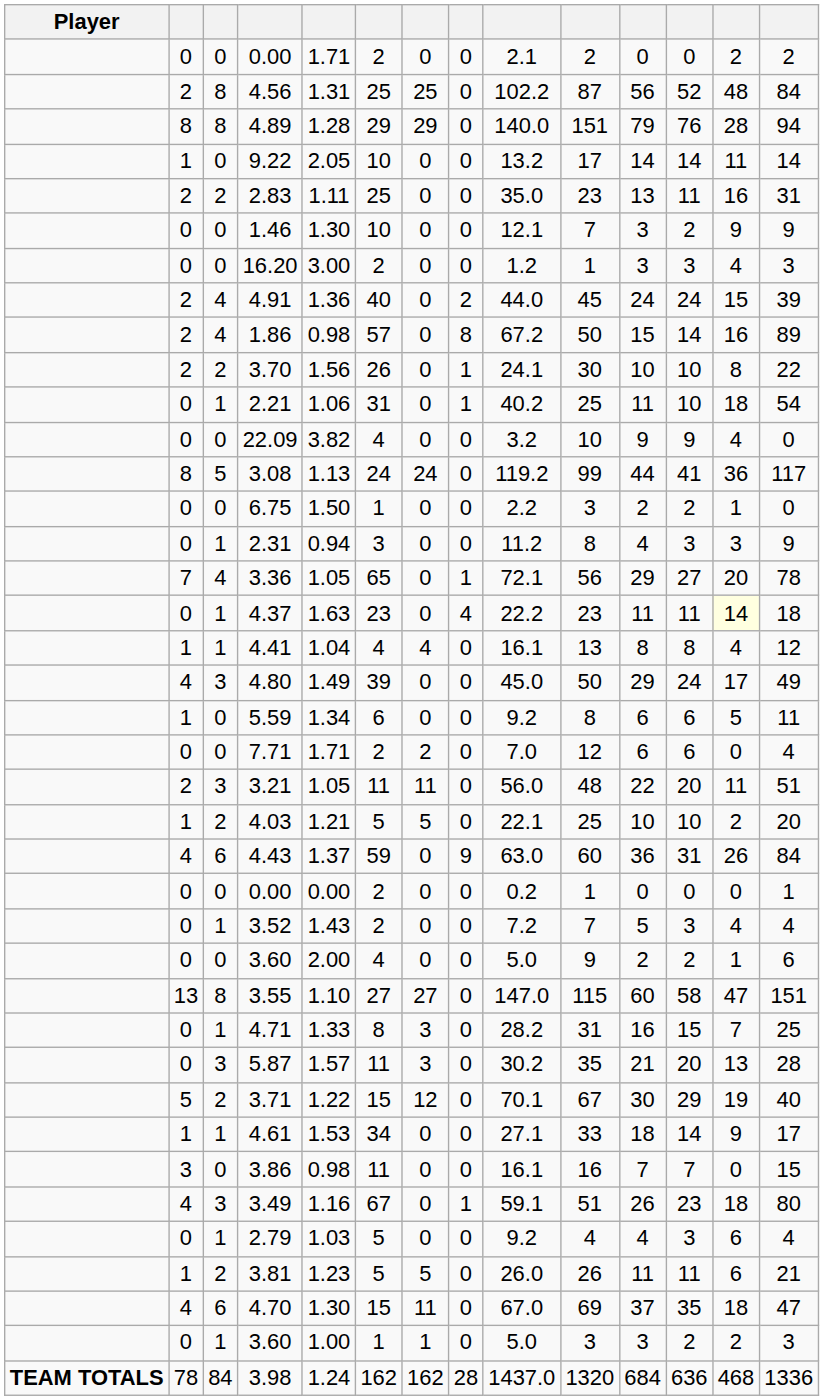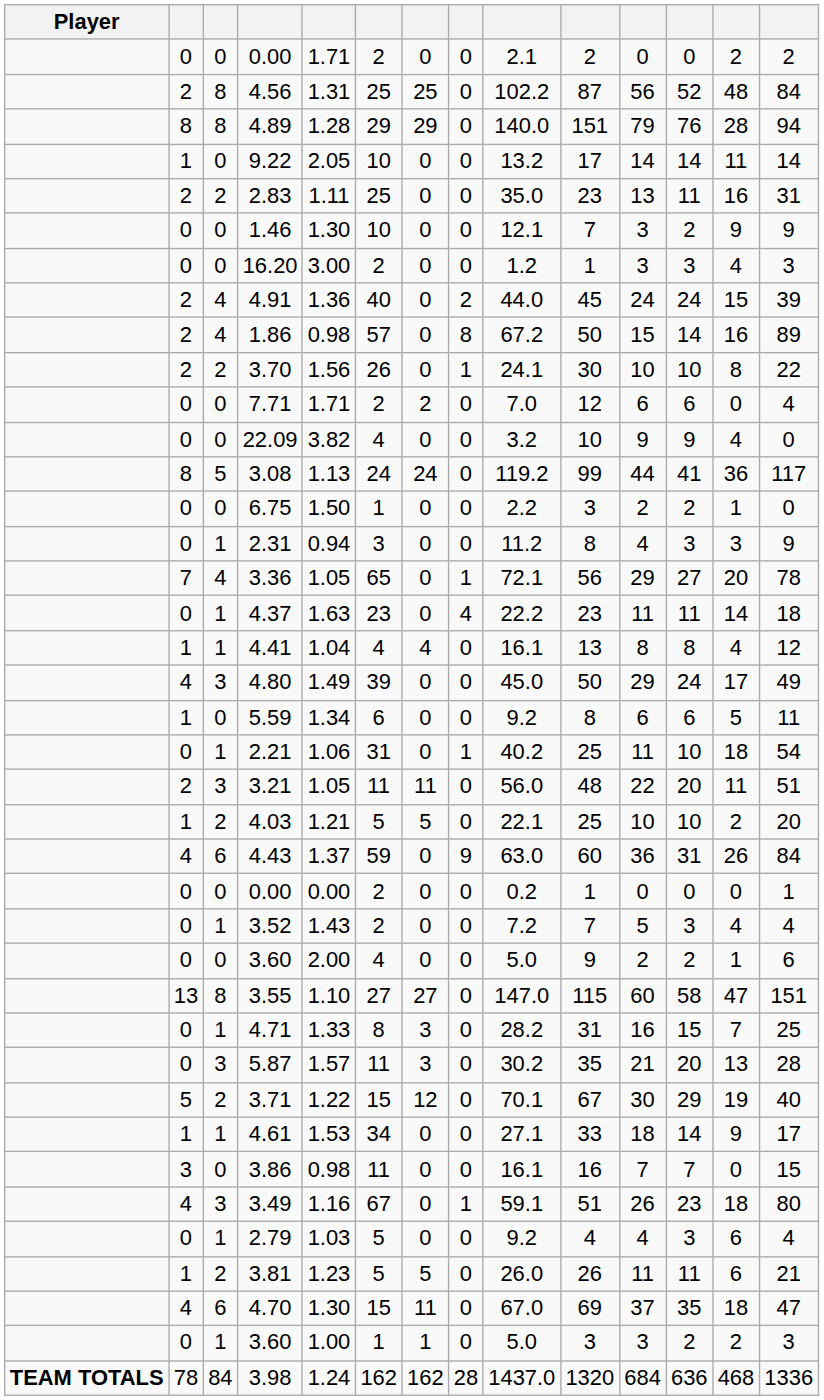rows swapped: (220, 751) <-> (220, 404)
(736, 612) lightyellow background -> (736, 612) no background
